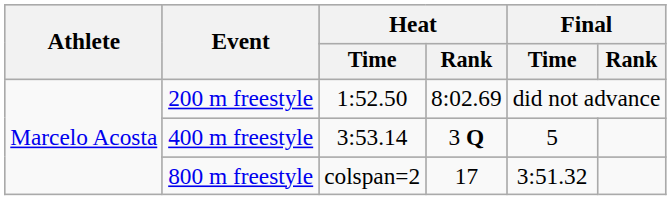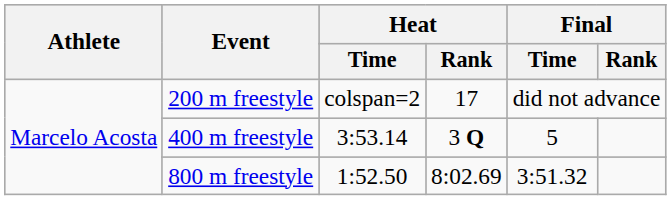(372, 99) 1:52.50 -> (372, 99) colspan=2
(466, 99) 8:02.69 -> (466, 99) 17
(372, 175) colspan=2 -> (372, 175) 1:52.50
(466, 175) 17 -> (466, 175) 8:02.69
